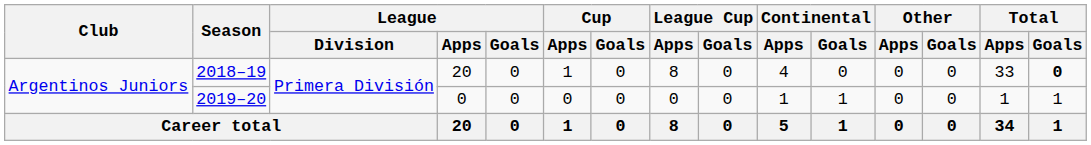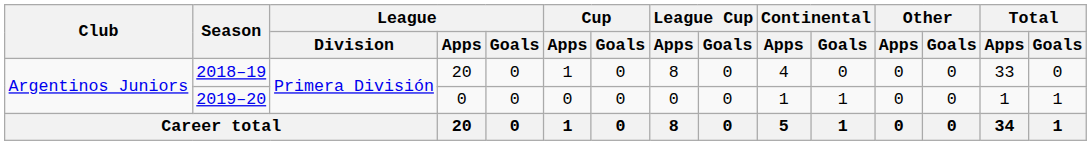(1057, 72) bold -> (1057, 72) normal
